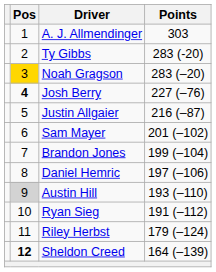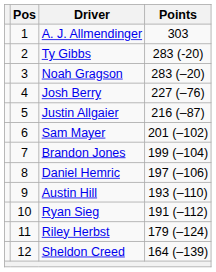(25, 74) gold background -> (25, 74) no background
(25, 93) bold -> (25, 93) normal
(25, 192) lightgrey background -> (25, 192) no background
(25, 251) bold -> (25, 251) normal
